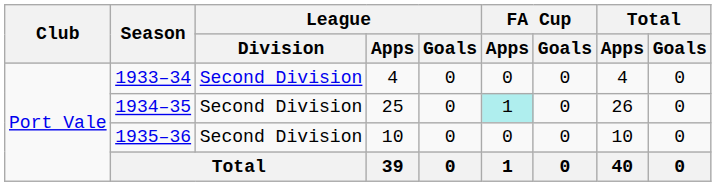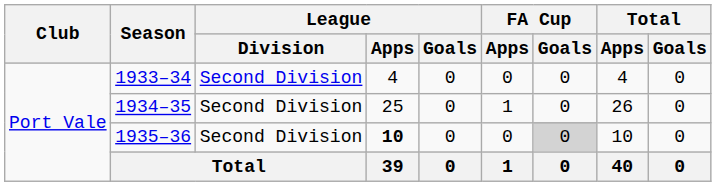(508, 108) paleturquoise background -> (508, 108) no background
(393, 137) normal -> (393, 137) bold
(565, 137) no background -> (565, 137) lightgrey background
